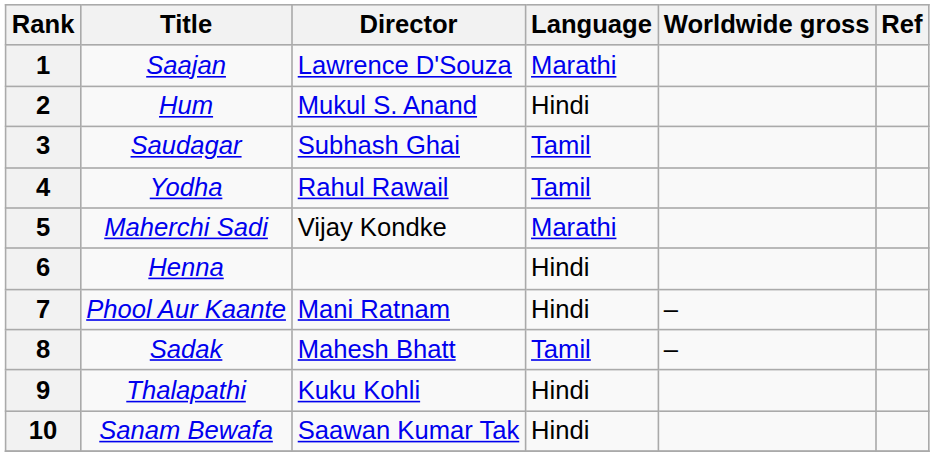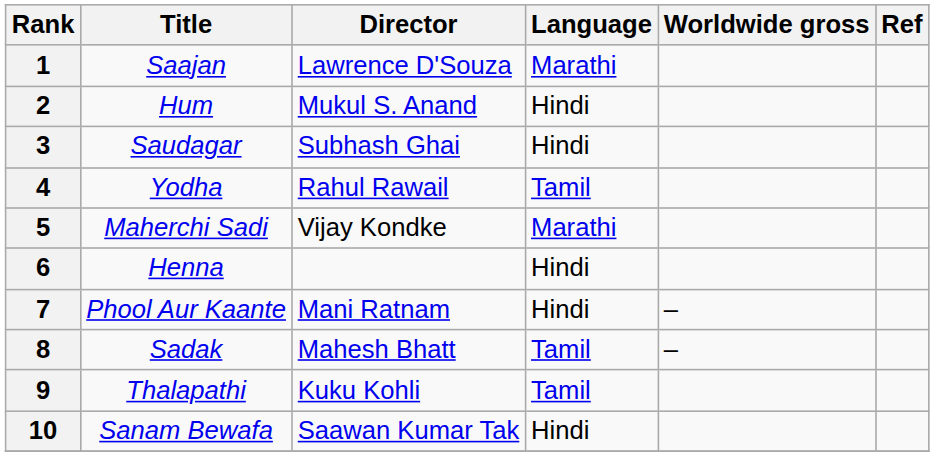(561, 146) Tamil -> (560, 146) Hindi
(560, 390) Hindi -> (561, 390) Tamil
